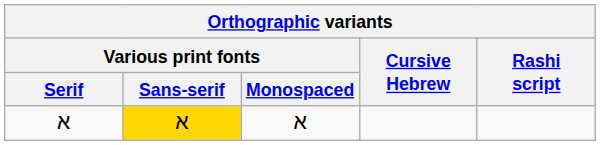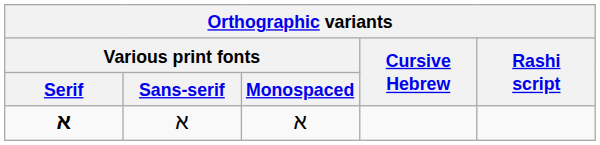(64, 122) normal -> (64, 122) bold
(182, 122) gold background -> (182, 122) no background
